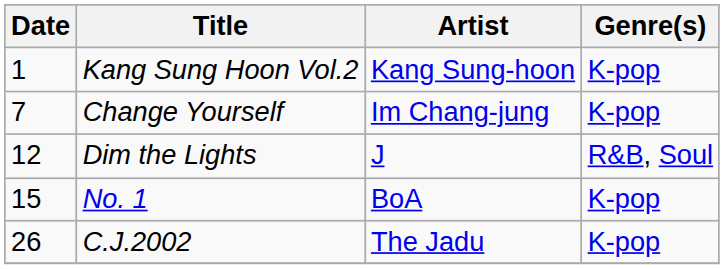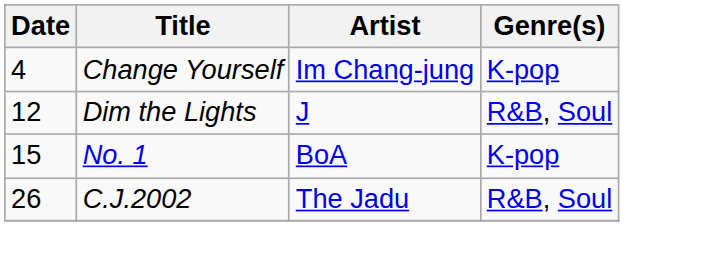- row: (220, 69)
(19, 112) 7 -> (19, 69) 4
(624, 241) K-pop -> (550, 198) R&B, Soul
